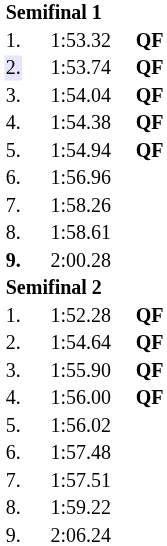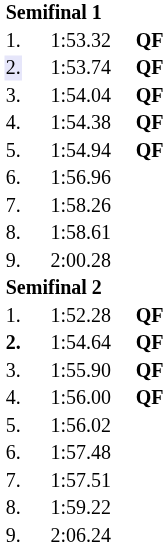(13, 260) bold -> (13, 260) normal
(13, 342) normal -> (13, 342) bold
